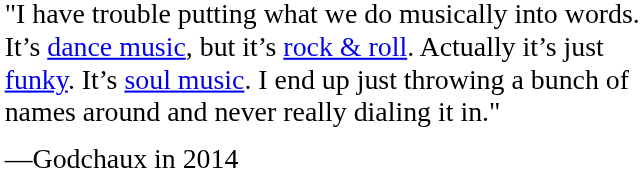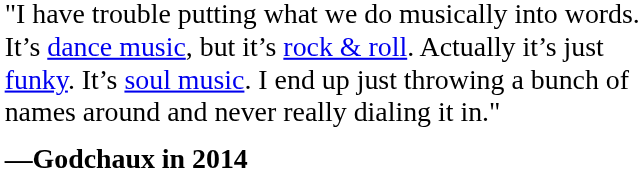(122, 159) normal -> (126, 159) bold
